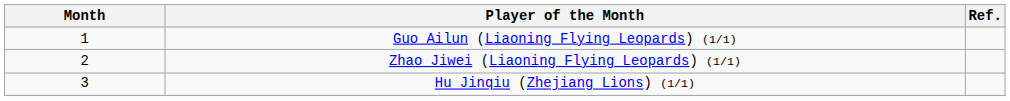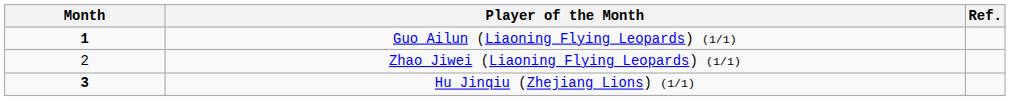(85, 39) normal -> (85, 39) bold
(85, 84) normal -> (85, 84) bold
